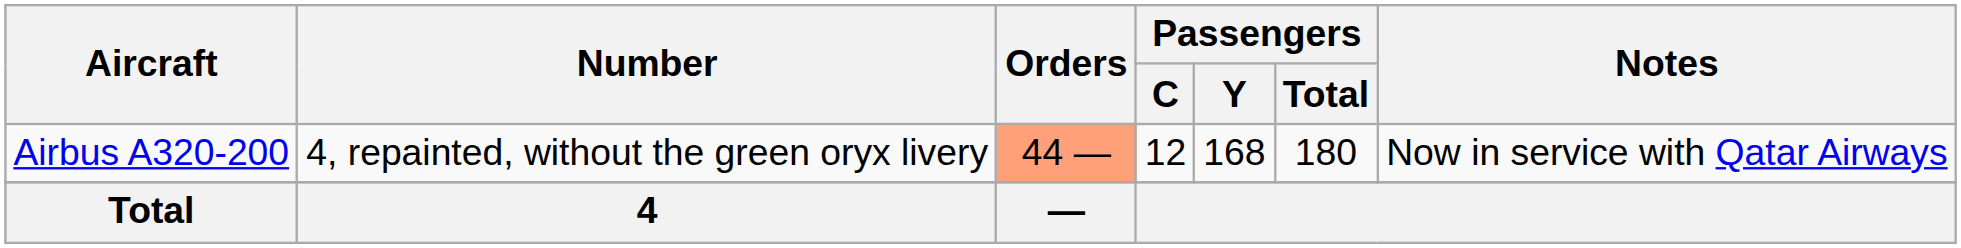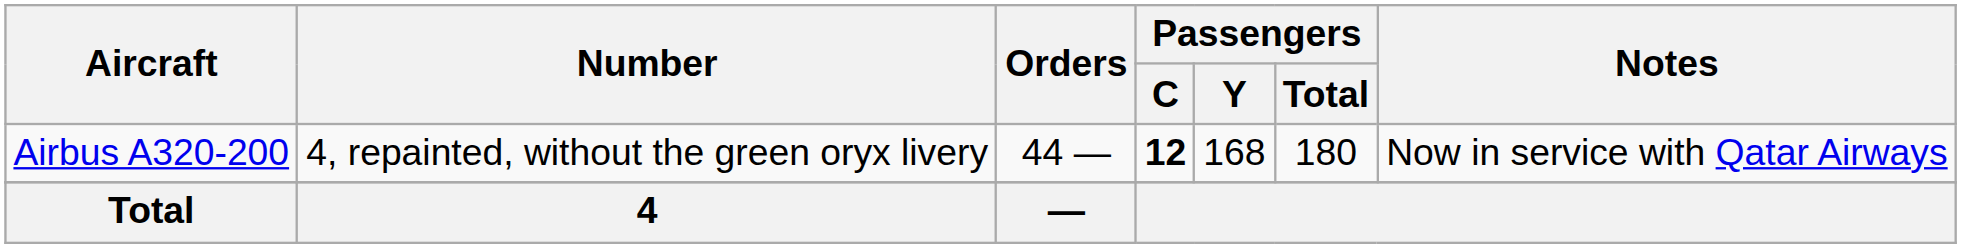(1066, 152) lightsalmon background -> (1066, 152) no background
(1165, 152) normal -> (1165, 152) bold
